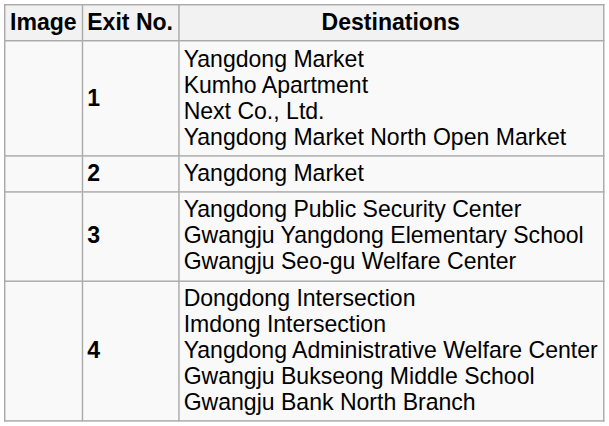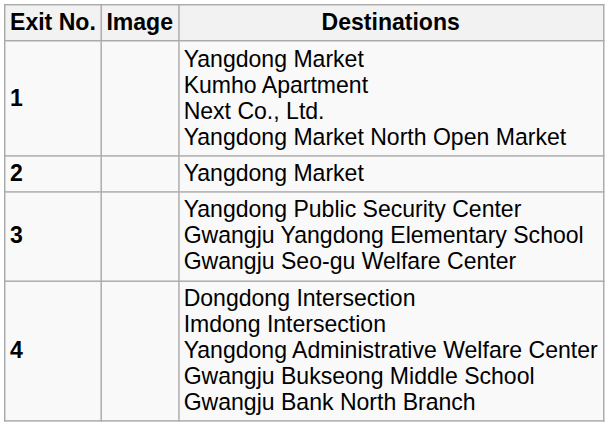columns swapped: (130, 22) <-> (43, 22)
